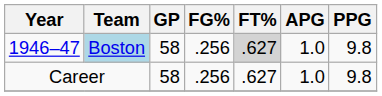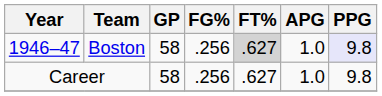(117, 48) lightblue background -> (117, 48) no background
(359, 48) no background -> (359, 48) lavender background
